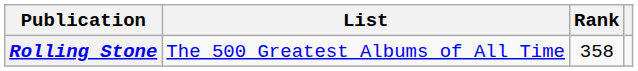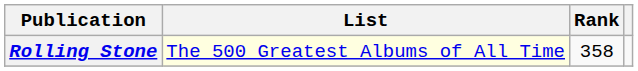(366, 51) no background -> (366, 51) lightyellow background
